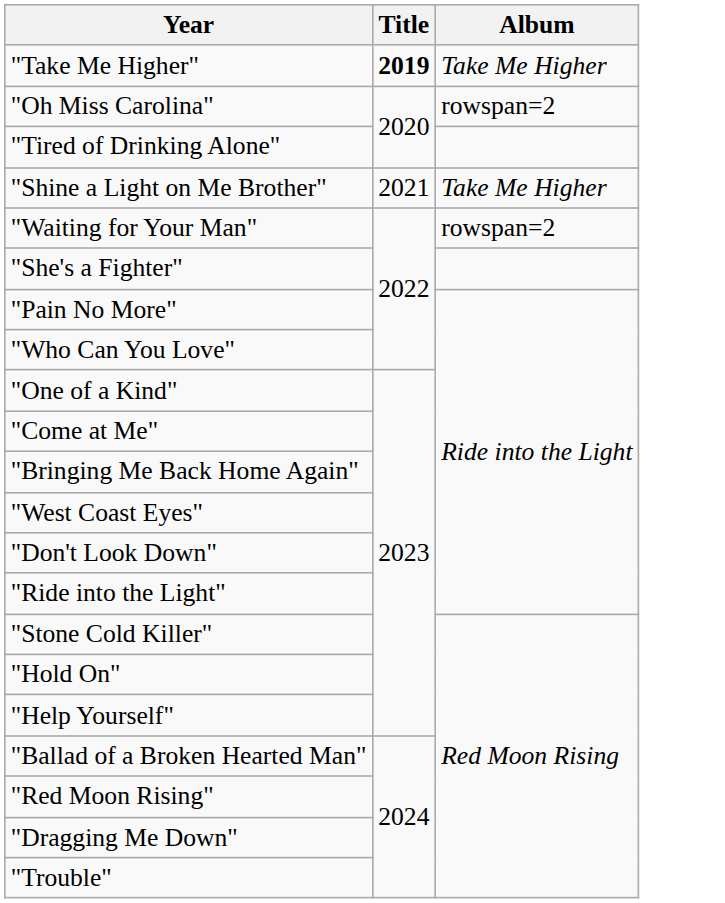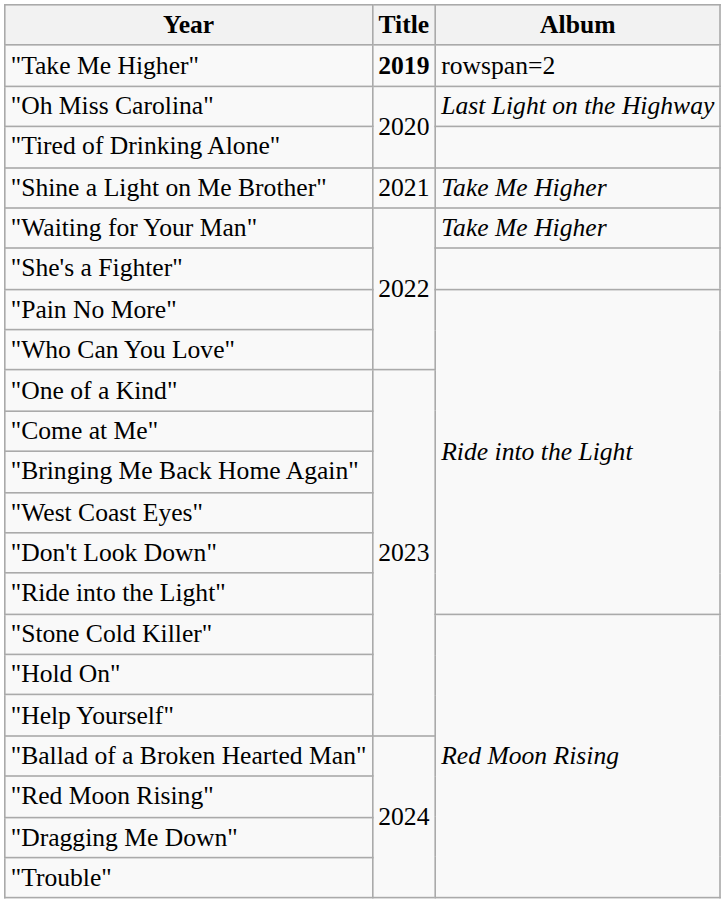(524, 65) Take Me Higher -> (498, 65) rowspan=2
(498, 106) rowspan=2 -> (578, 106) Last Light on the Highway
(498, 227) rowspan=2 -> (524, 227) Take Me Higher
